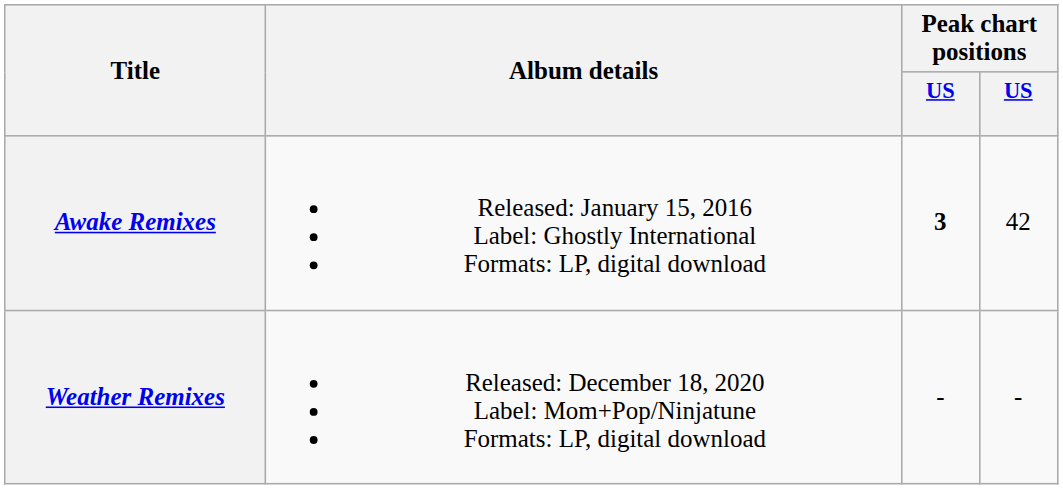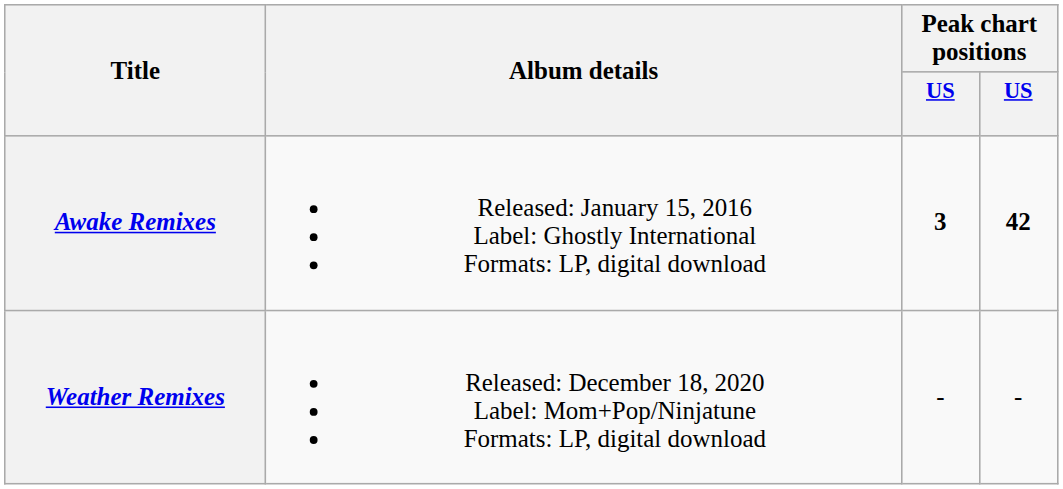(1018, 222) normal -> (1018, 222) bold
